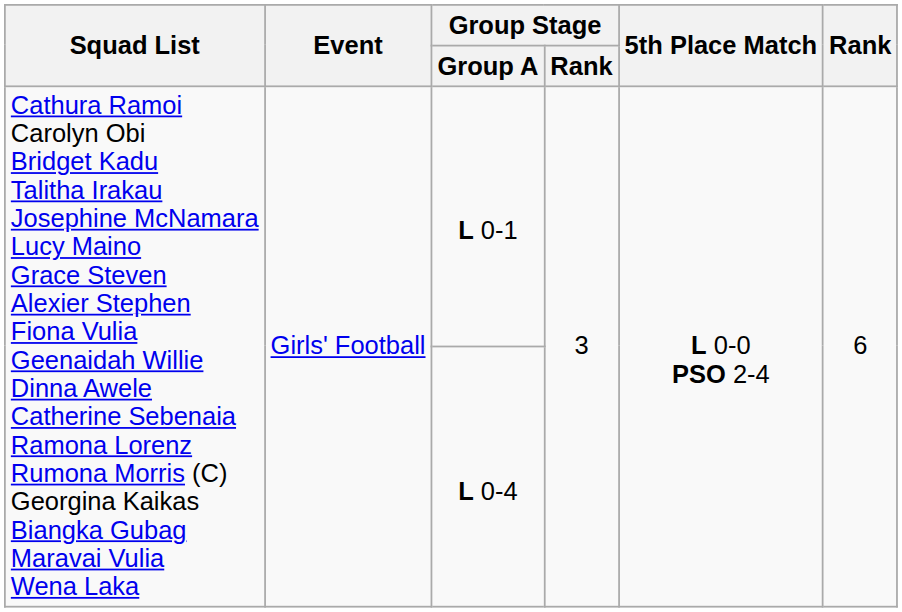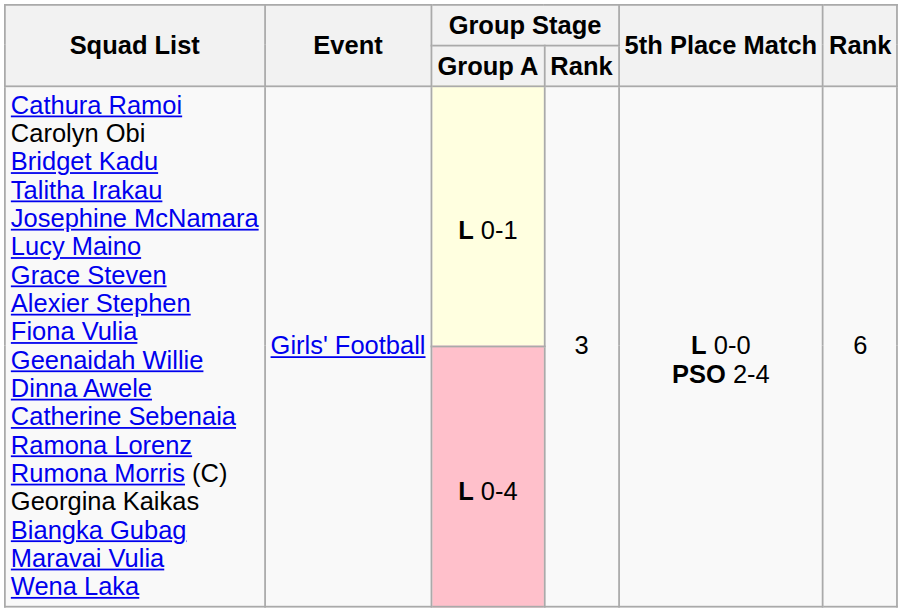(488, 230) no background -> (488, 230) lightyellow background
(488, 491) no background -> (488, 491) pink background
